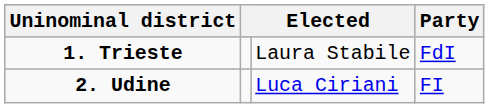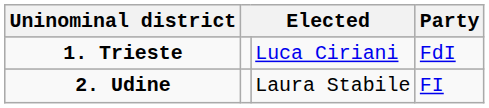(333, 53) Laura Stabile -> (327, 53) Luca Ciriani
(327, 86) Luca Ciriani -> (333, 86) Laura Stabile
